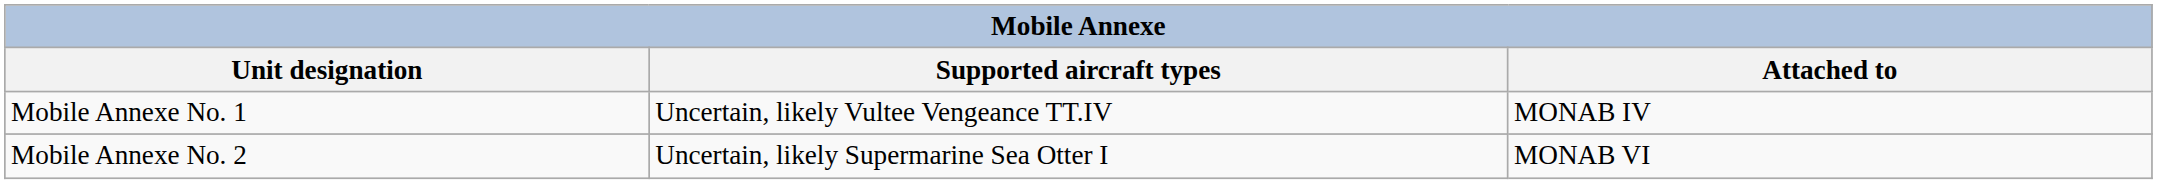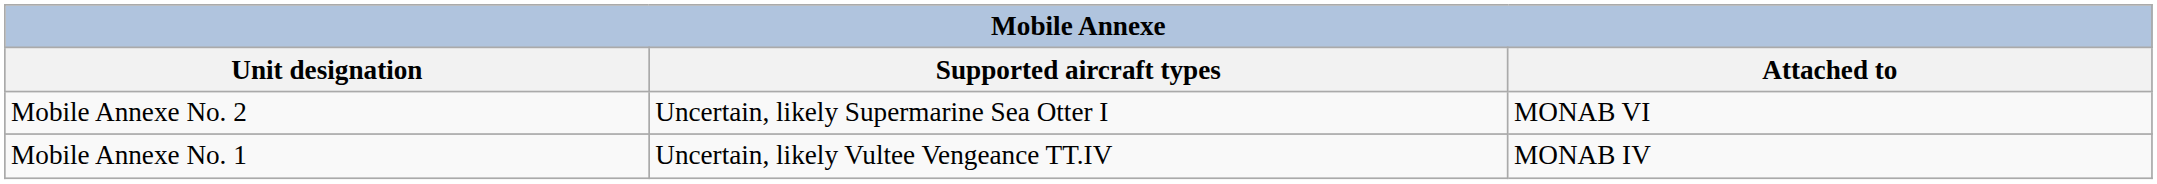rows swapped: (129, 112) <-> (129, 155)
